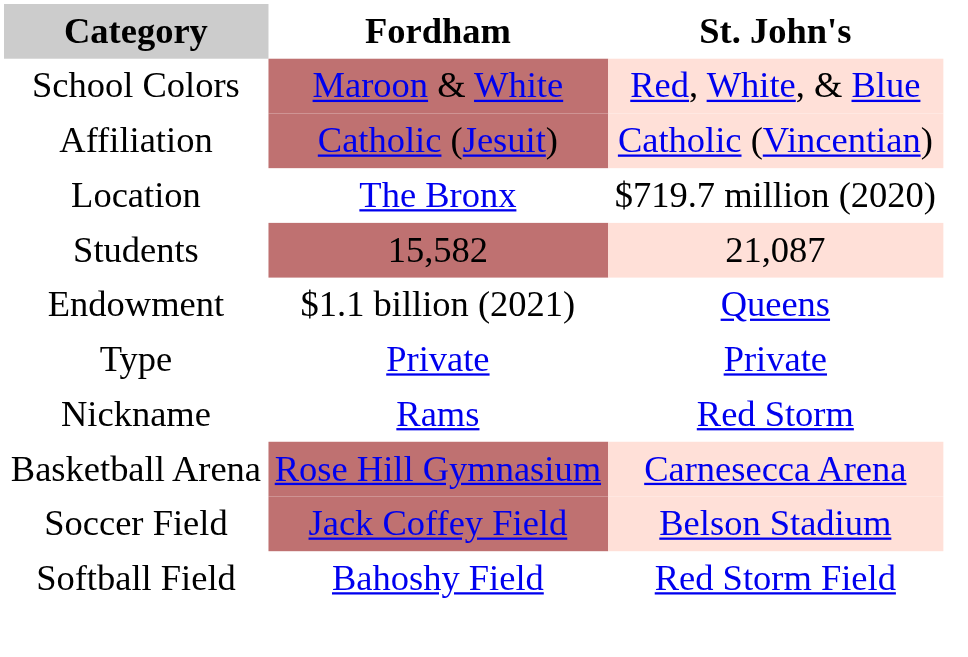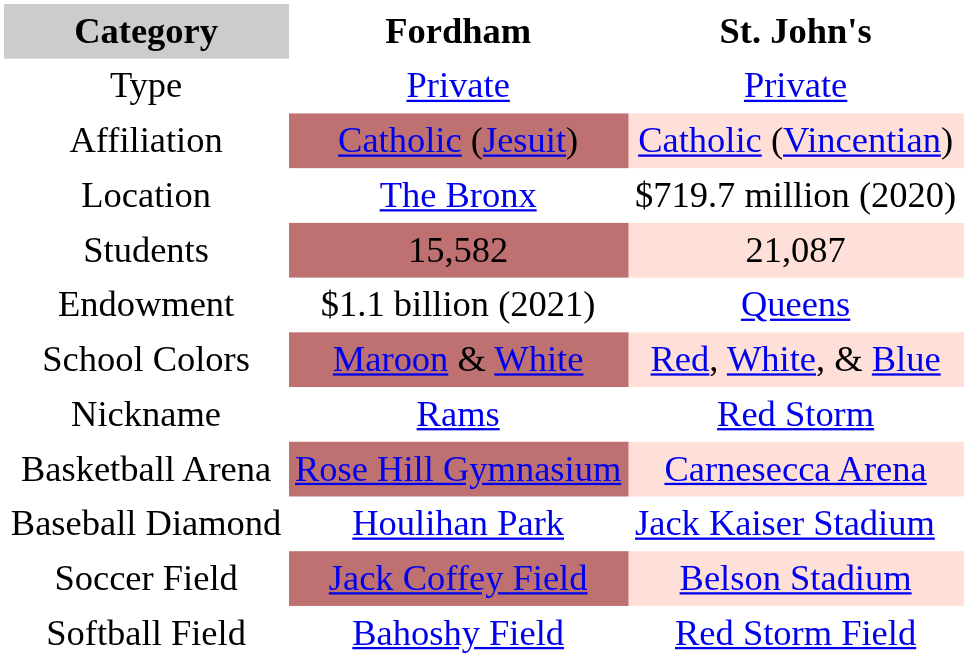rows swapped: (136, 359) <-> (136, 85)
+ row: (146, 523)
